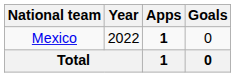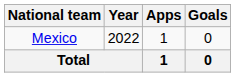(164, 38) bold -> (164, 38) normal
